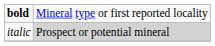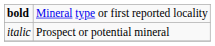(103, 31) lightgrey background -> (103, 31) no background
